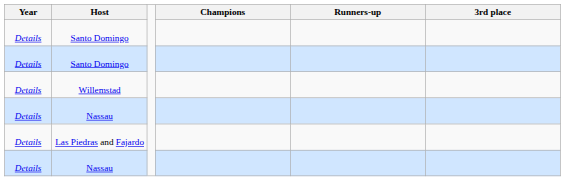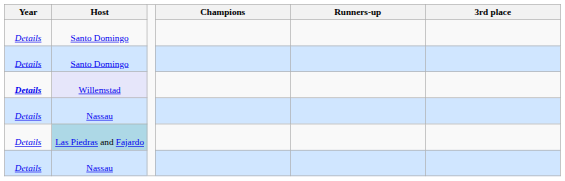(28, 90) normal -> (28, 90) bold
(100, 90) no background -> (100, 90) lavender background
(100, 142) no background -> (100, 142) lightblue background
